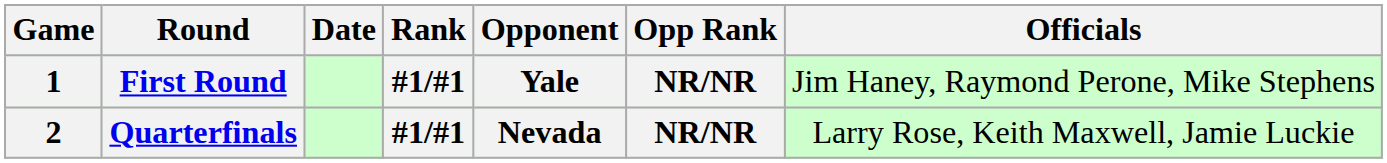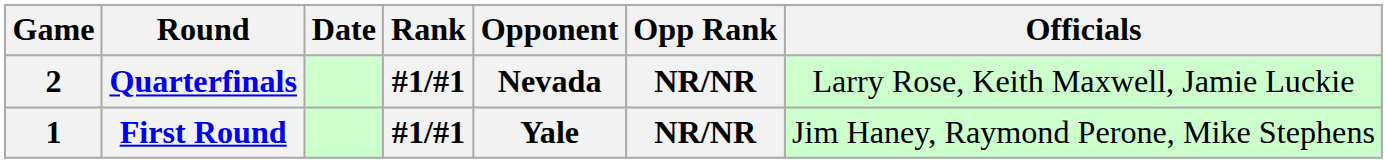rows swapped: (203, 81) <-> (203, 132)
